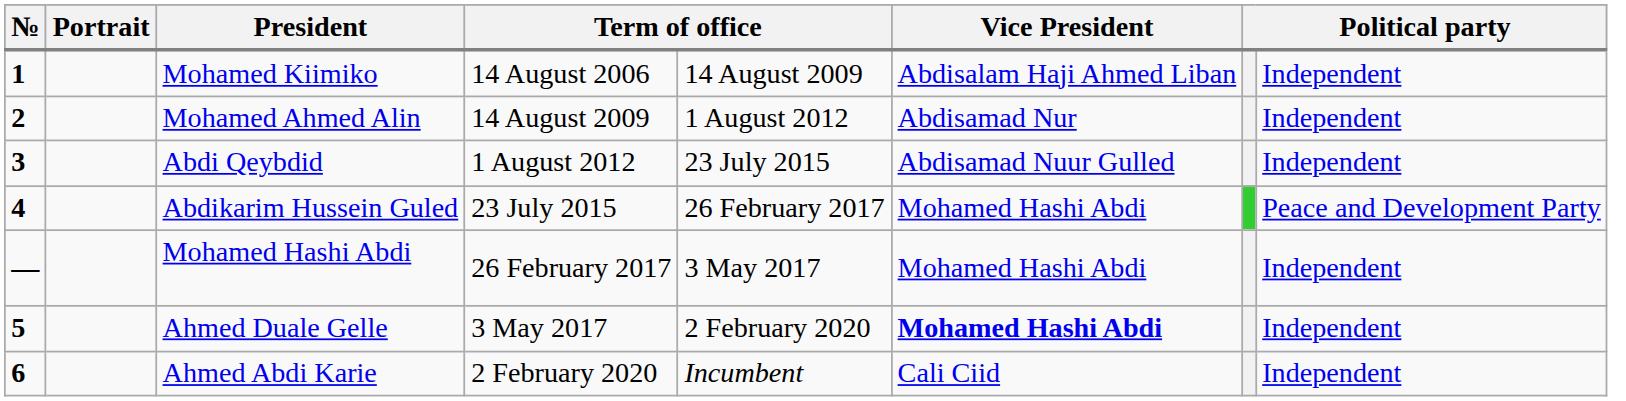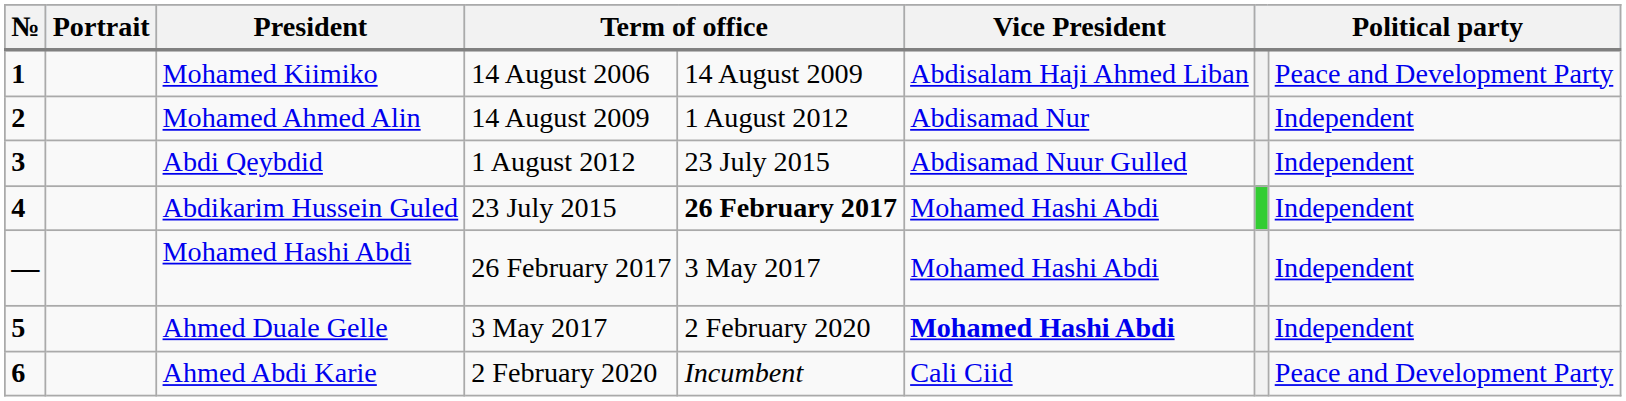(1332, 73) Independent -> (1444, 73) Peace and Development Party
(785, 207) normal -> (791, 207) bold
(1431, 207) Peace and Development Party -> (1344, 207) Independent
(1332, 372) Independent -> (1444, 372) Peace and Development Party
